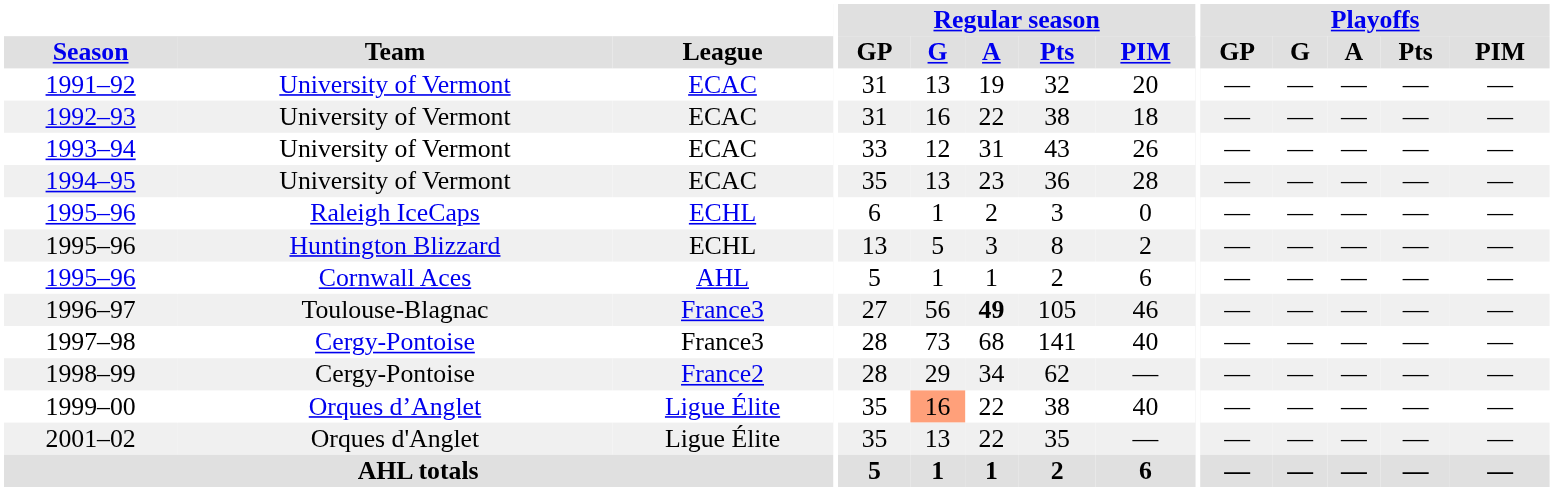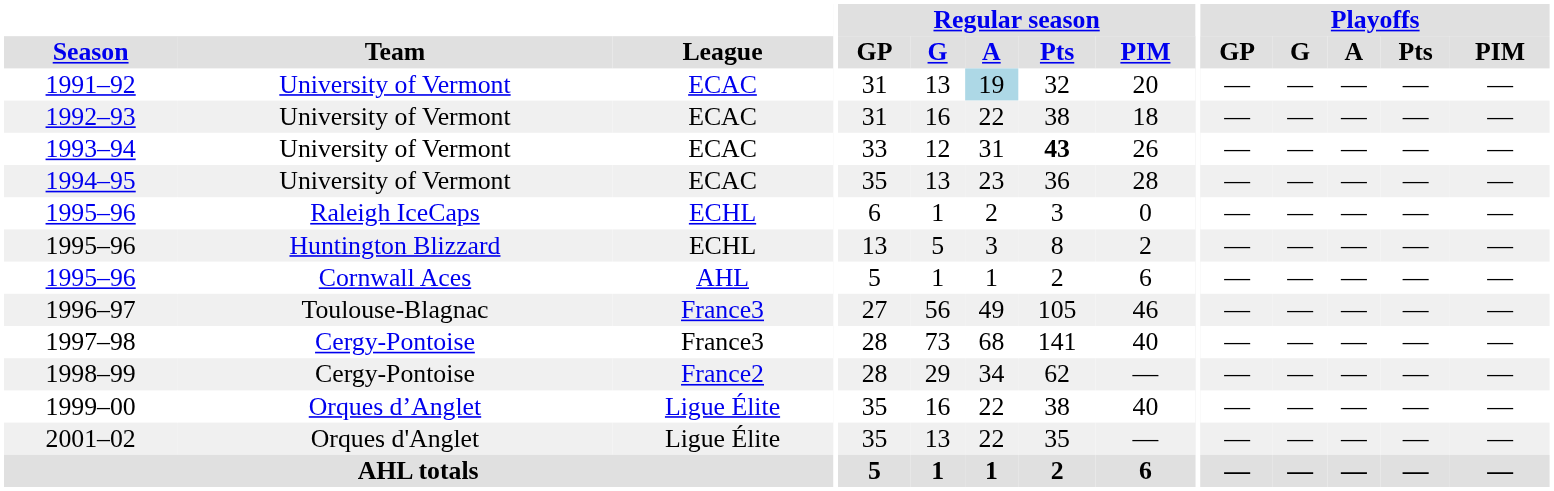(991, 84) no background -> (991, 84) lightblue background
(1057, 148) normal -> (1057, 148) bold
(991, 309) bold -> (991, 309) normal
(938, 406) lightsalmon background -> (938, 406) no background
